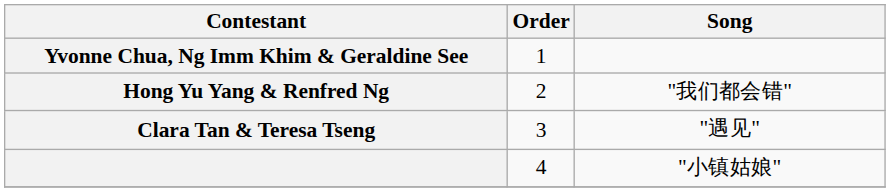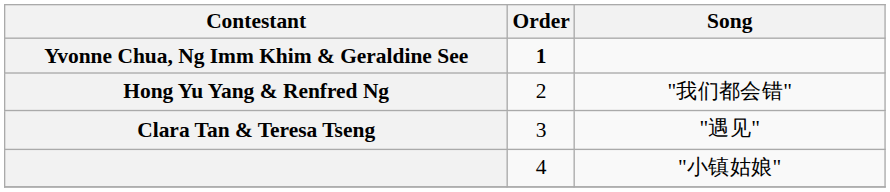(541, 55) normal -> (541, 55) bold
